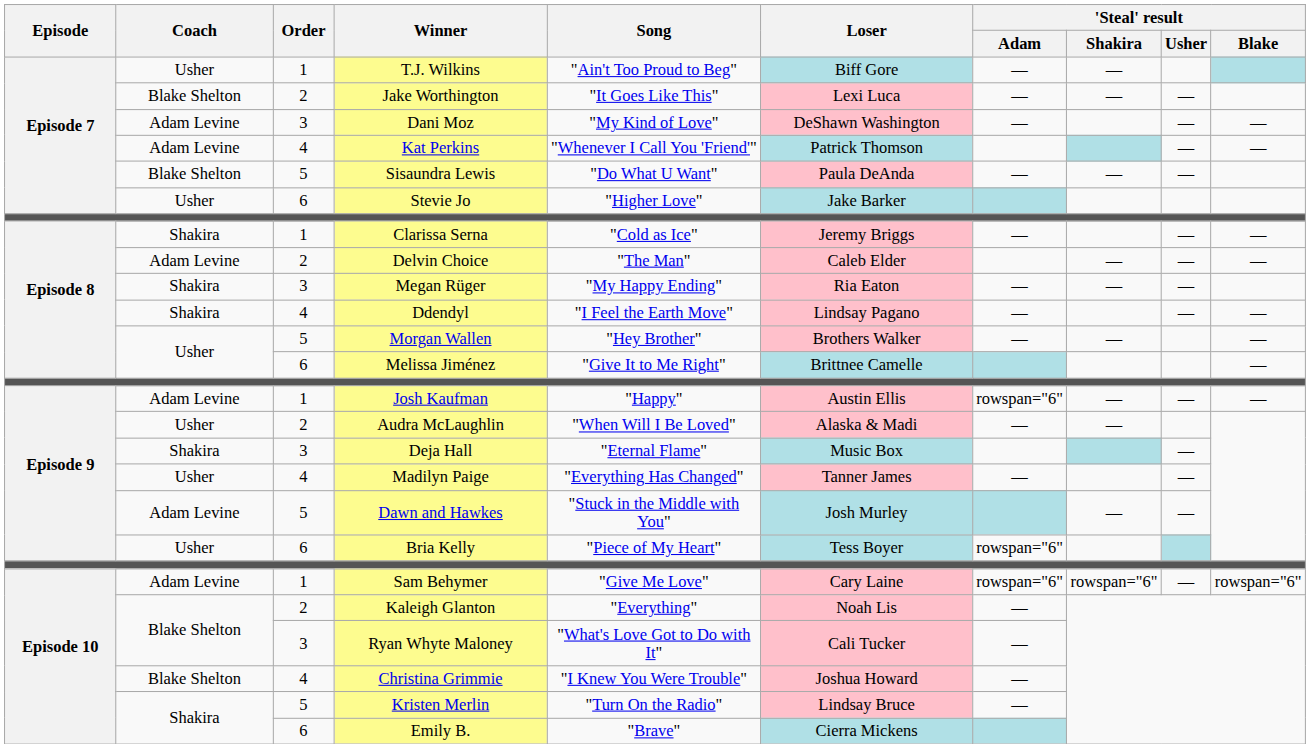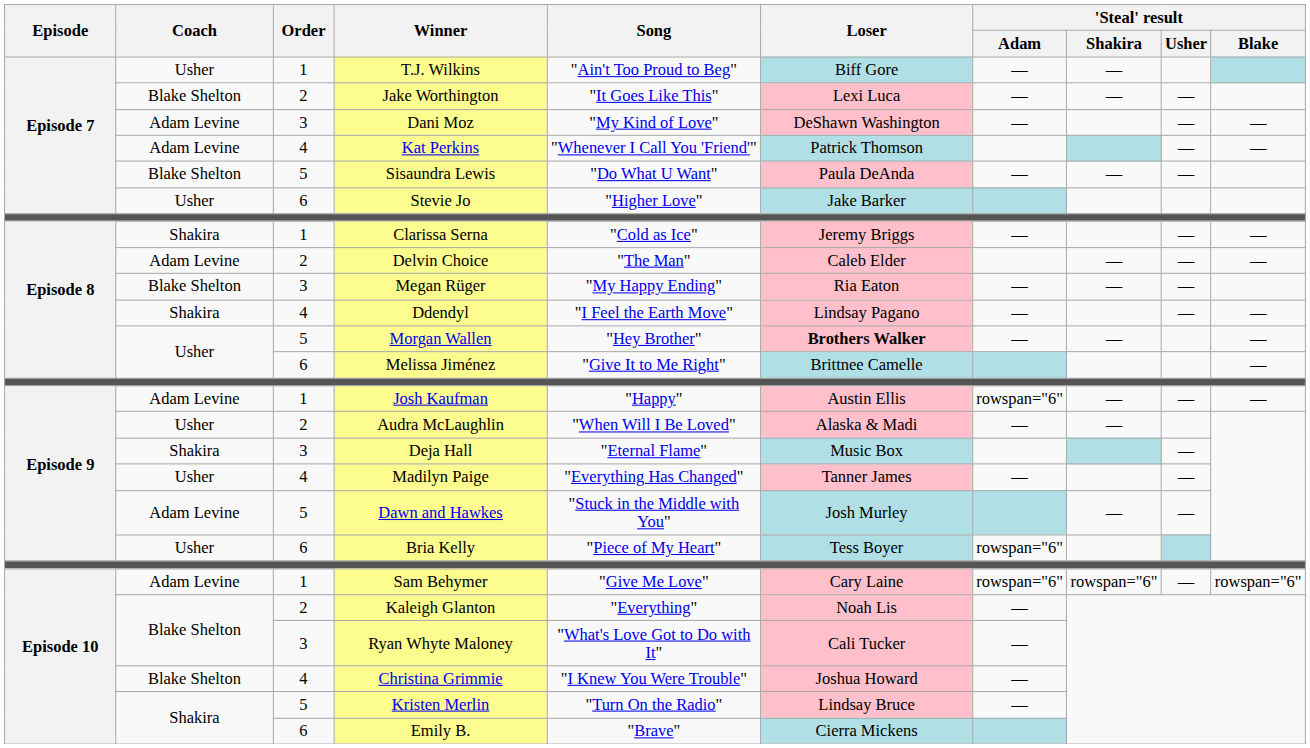(194, 286) Shakira -> (194, 286) Blake Shelton
(867, 338) normal -> (867, 338) bold
